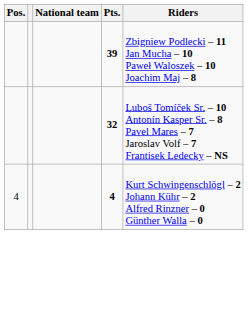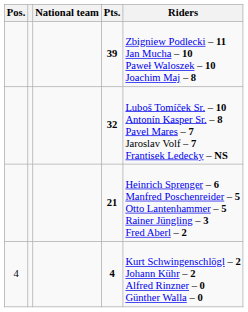+ row: (112, 202)
